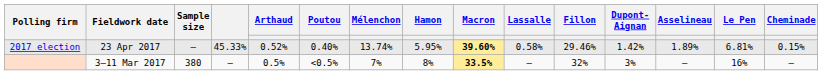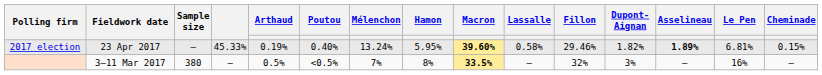(274, 47) 0.52% -> (274, 47) 0.19%
(376, 47) 13.74% -> (376, 47) 13.24%
(630, 47) 1.42% -> (630, 47) 1.82%
(685, 47) normal -> (685, 47) bold
